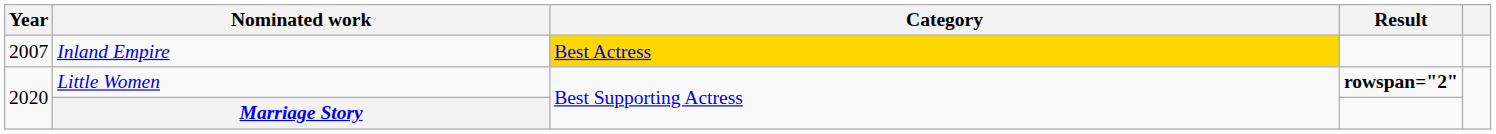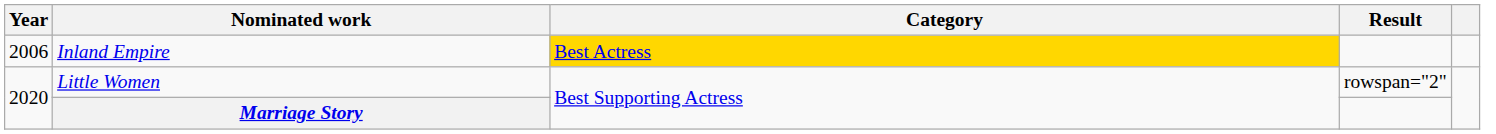(29, 50) 2007 -> (29, 50) 2006
(1401, 81) bold -> (1395, 81) normal
